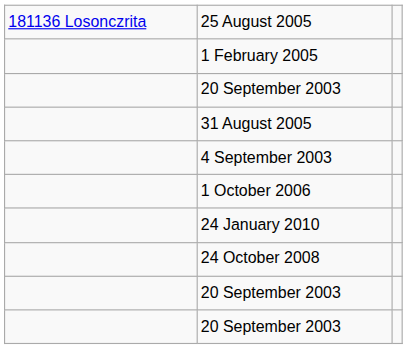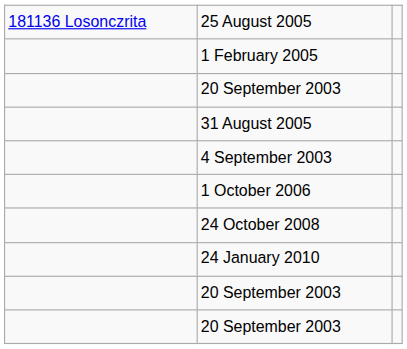rows swapped: (101, 259) <-> (101, 225)
